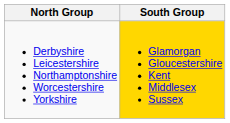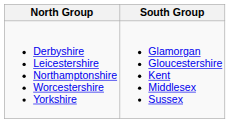(172, 76) gold background -> (172, 76) no background
